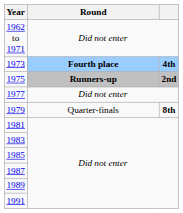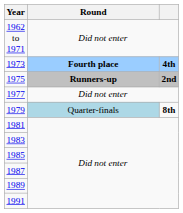(93, 110) no background -> (93, 110) lightblue background
